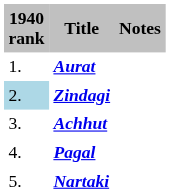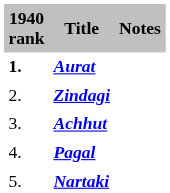(15, 66) normal -> (15, 66) bold
(15, 95) lightblue background -> (15, 95) no background
